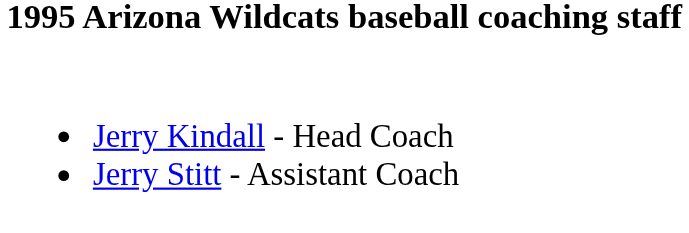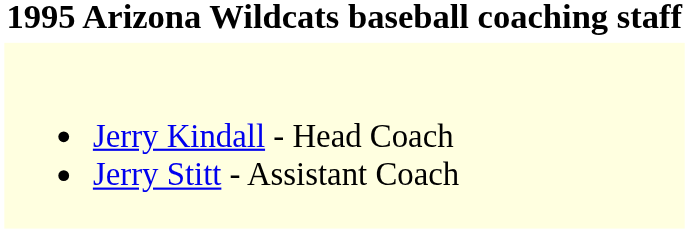(344, 156) no background -> (344, 156) lightyellow background
